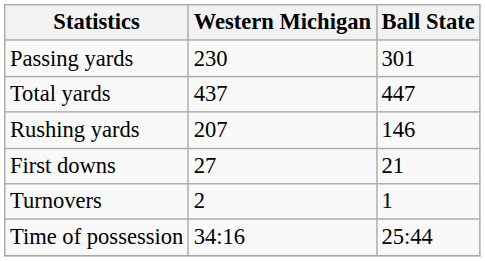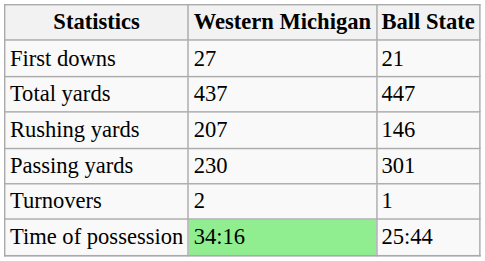rows swapped: (63, 165) <-> (72, 58)
(219, 237) no background -> (219, 237) lightgreen background
